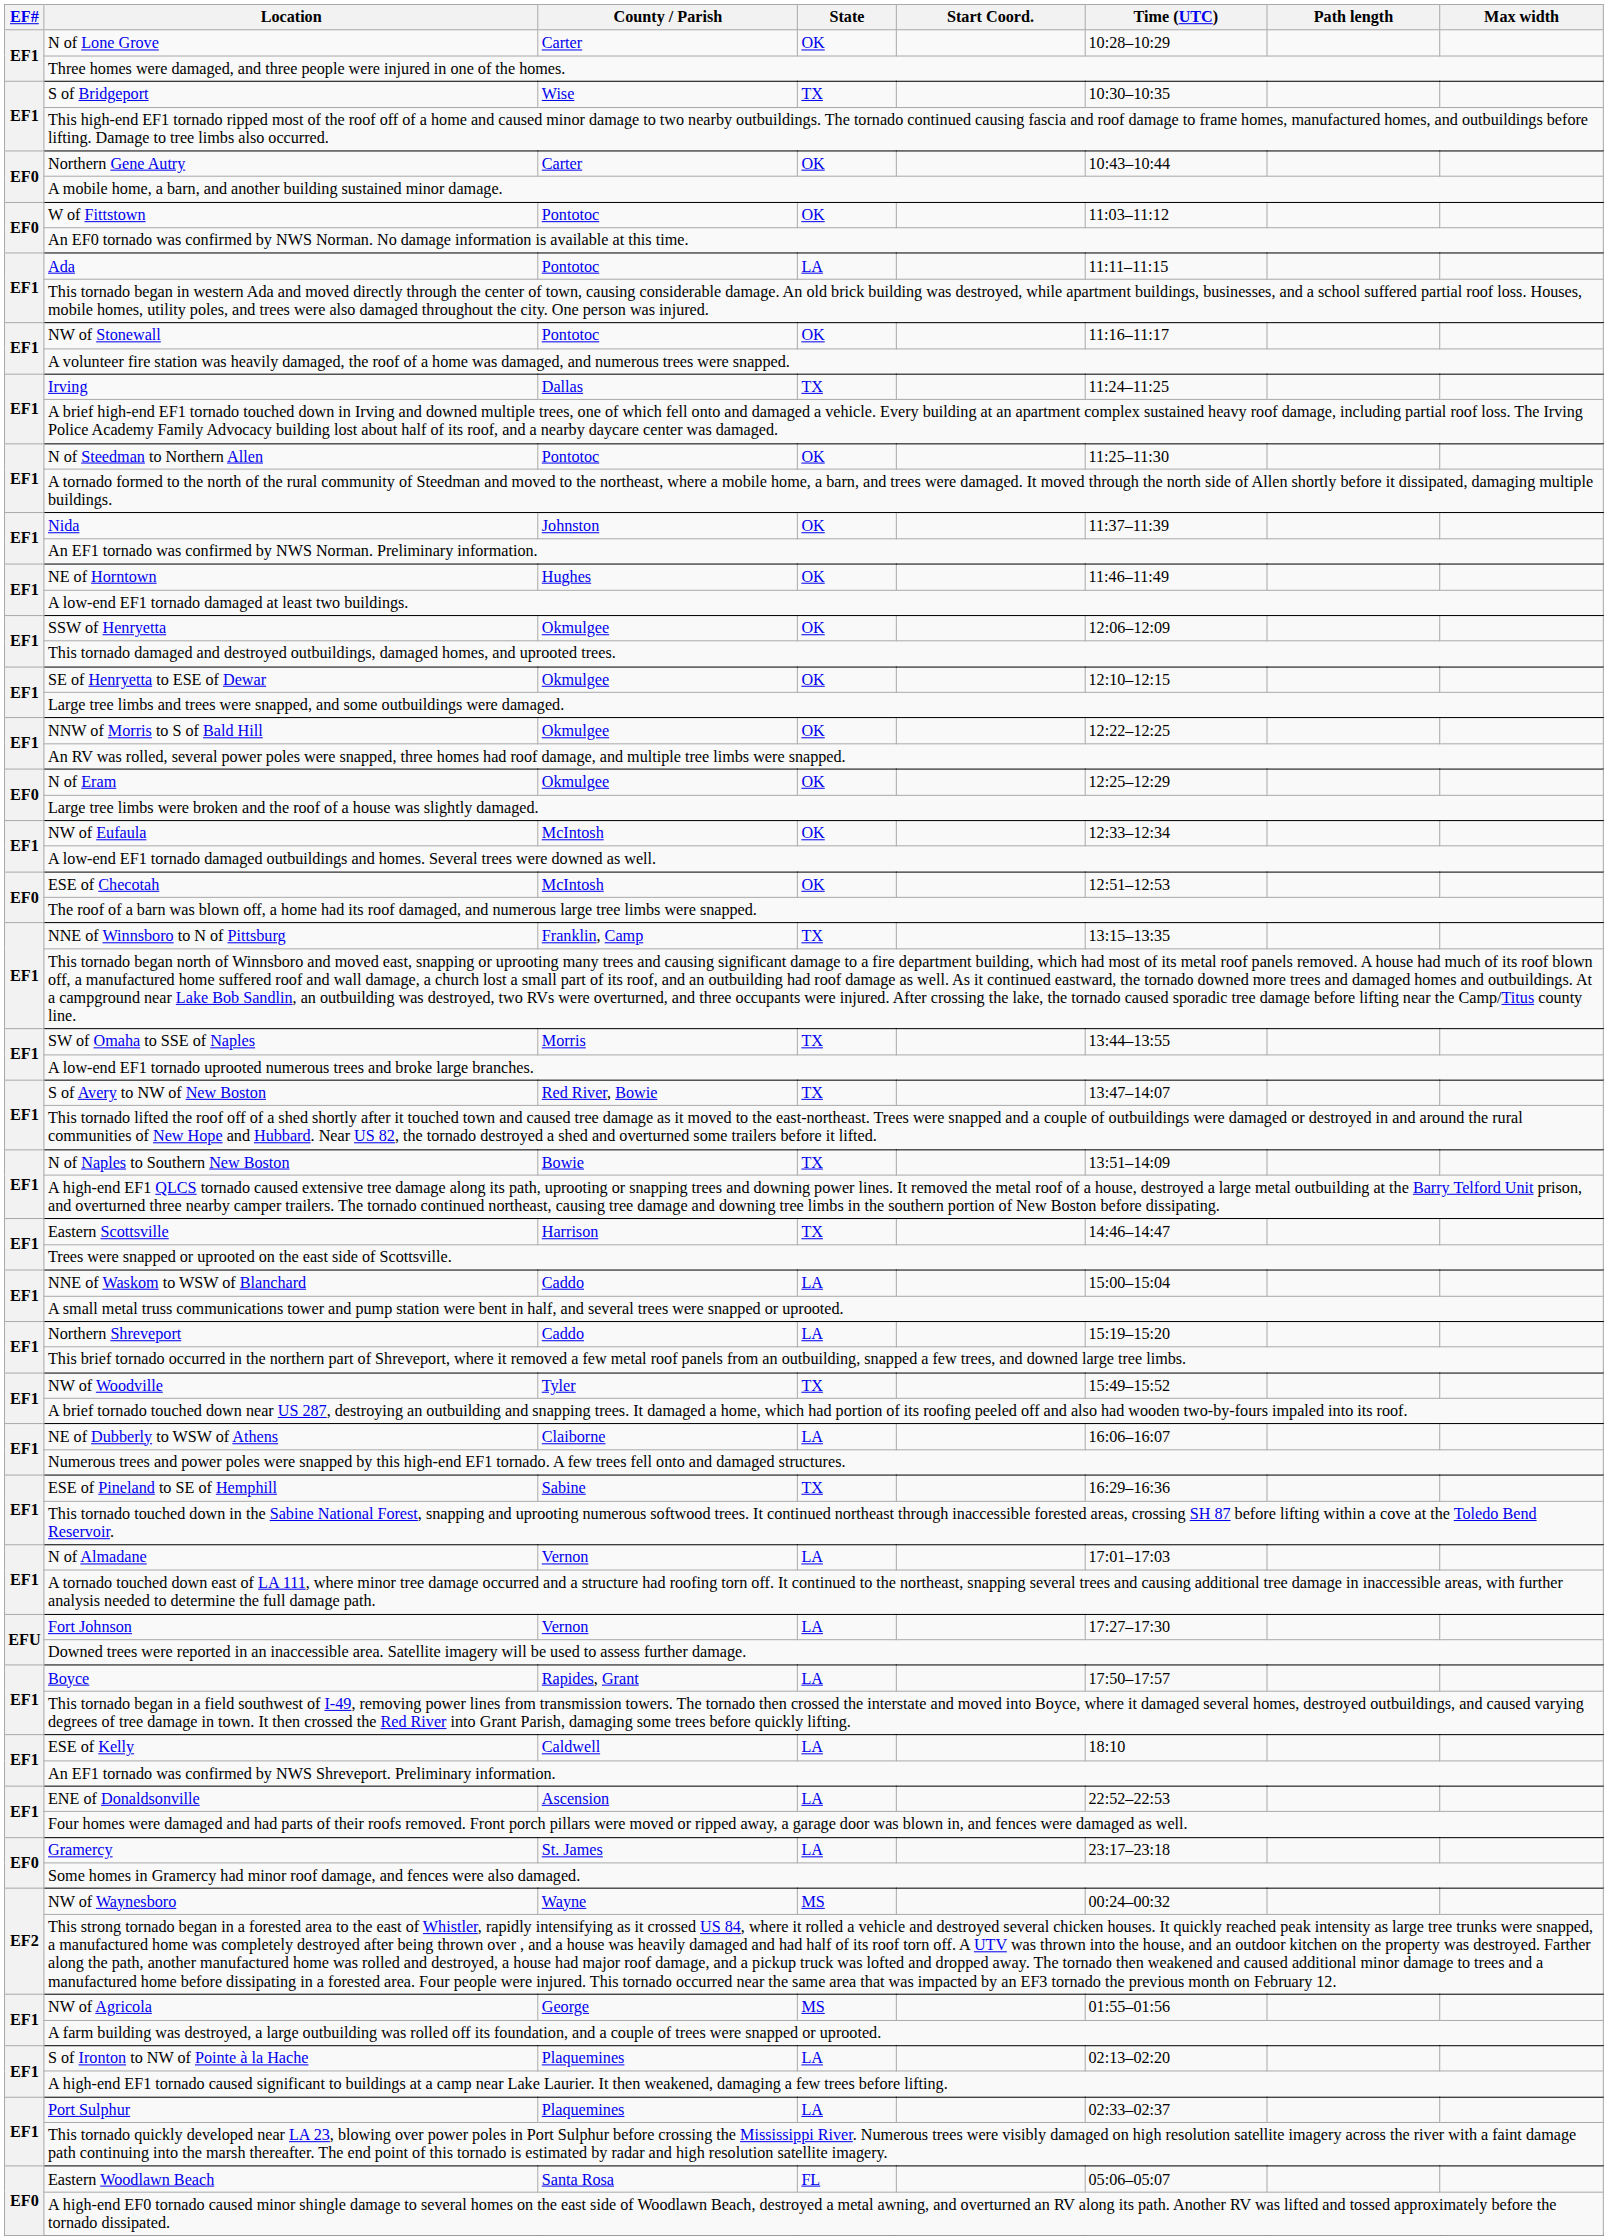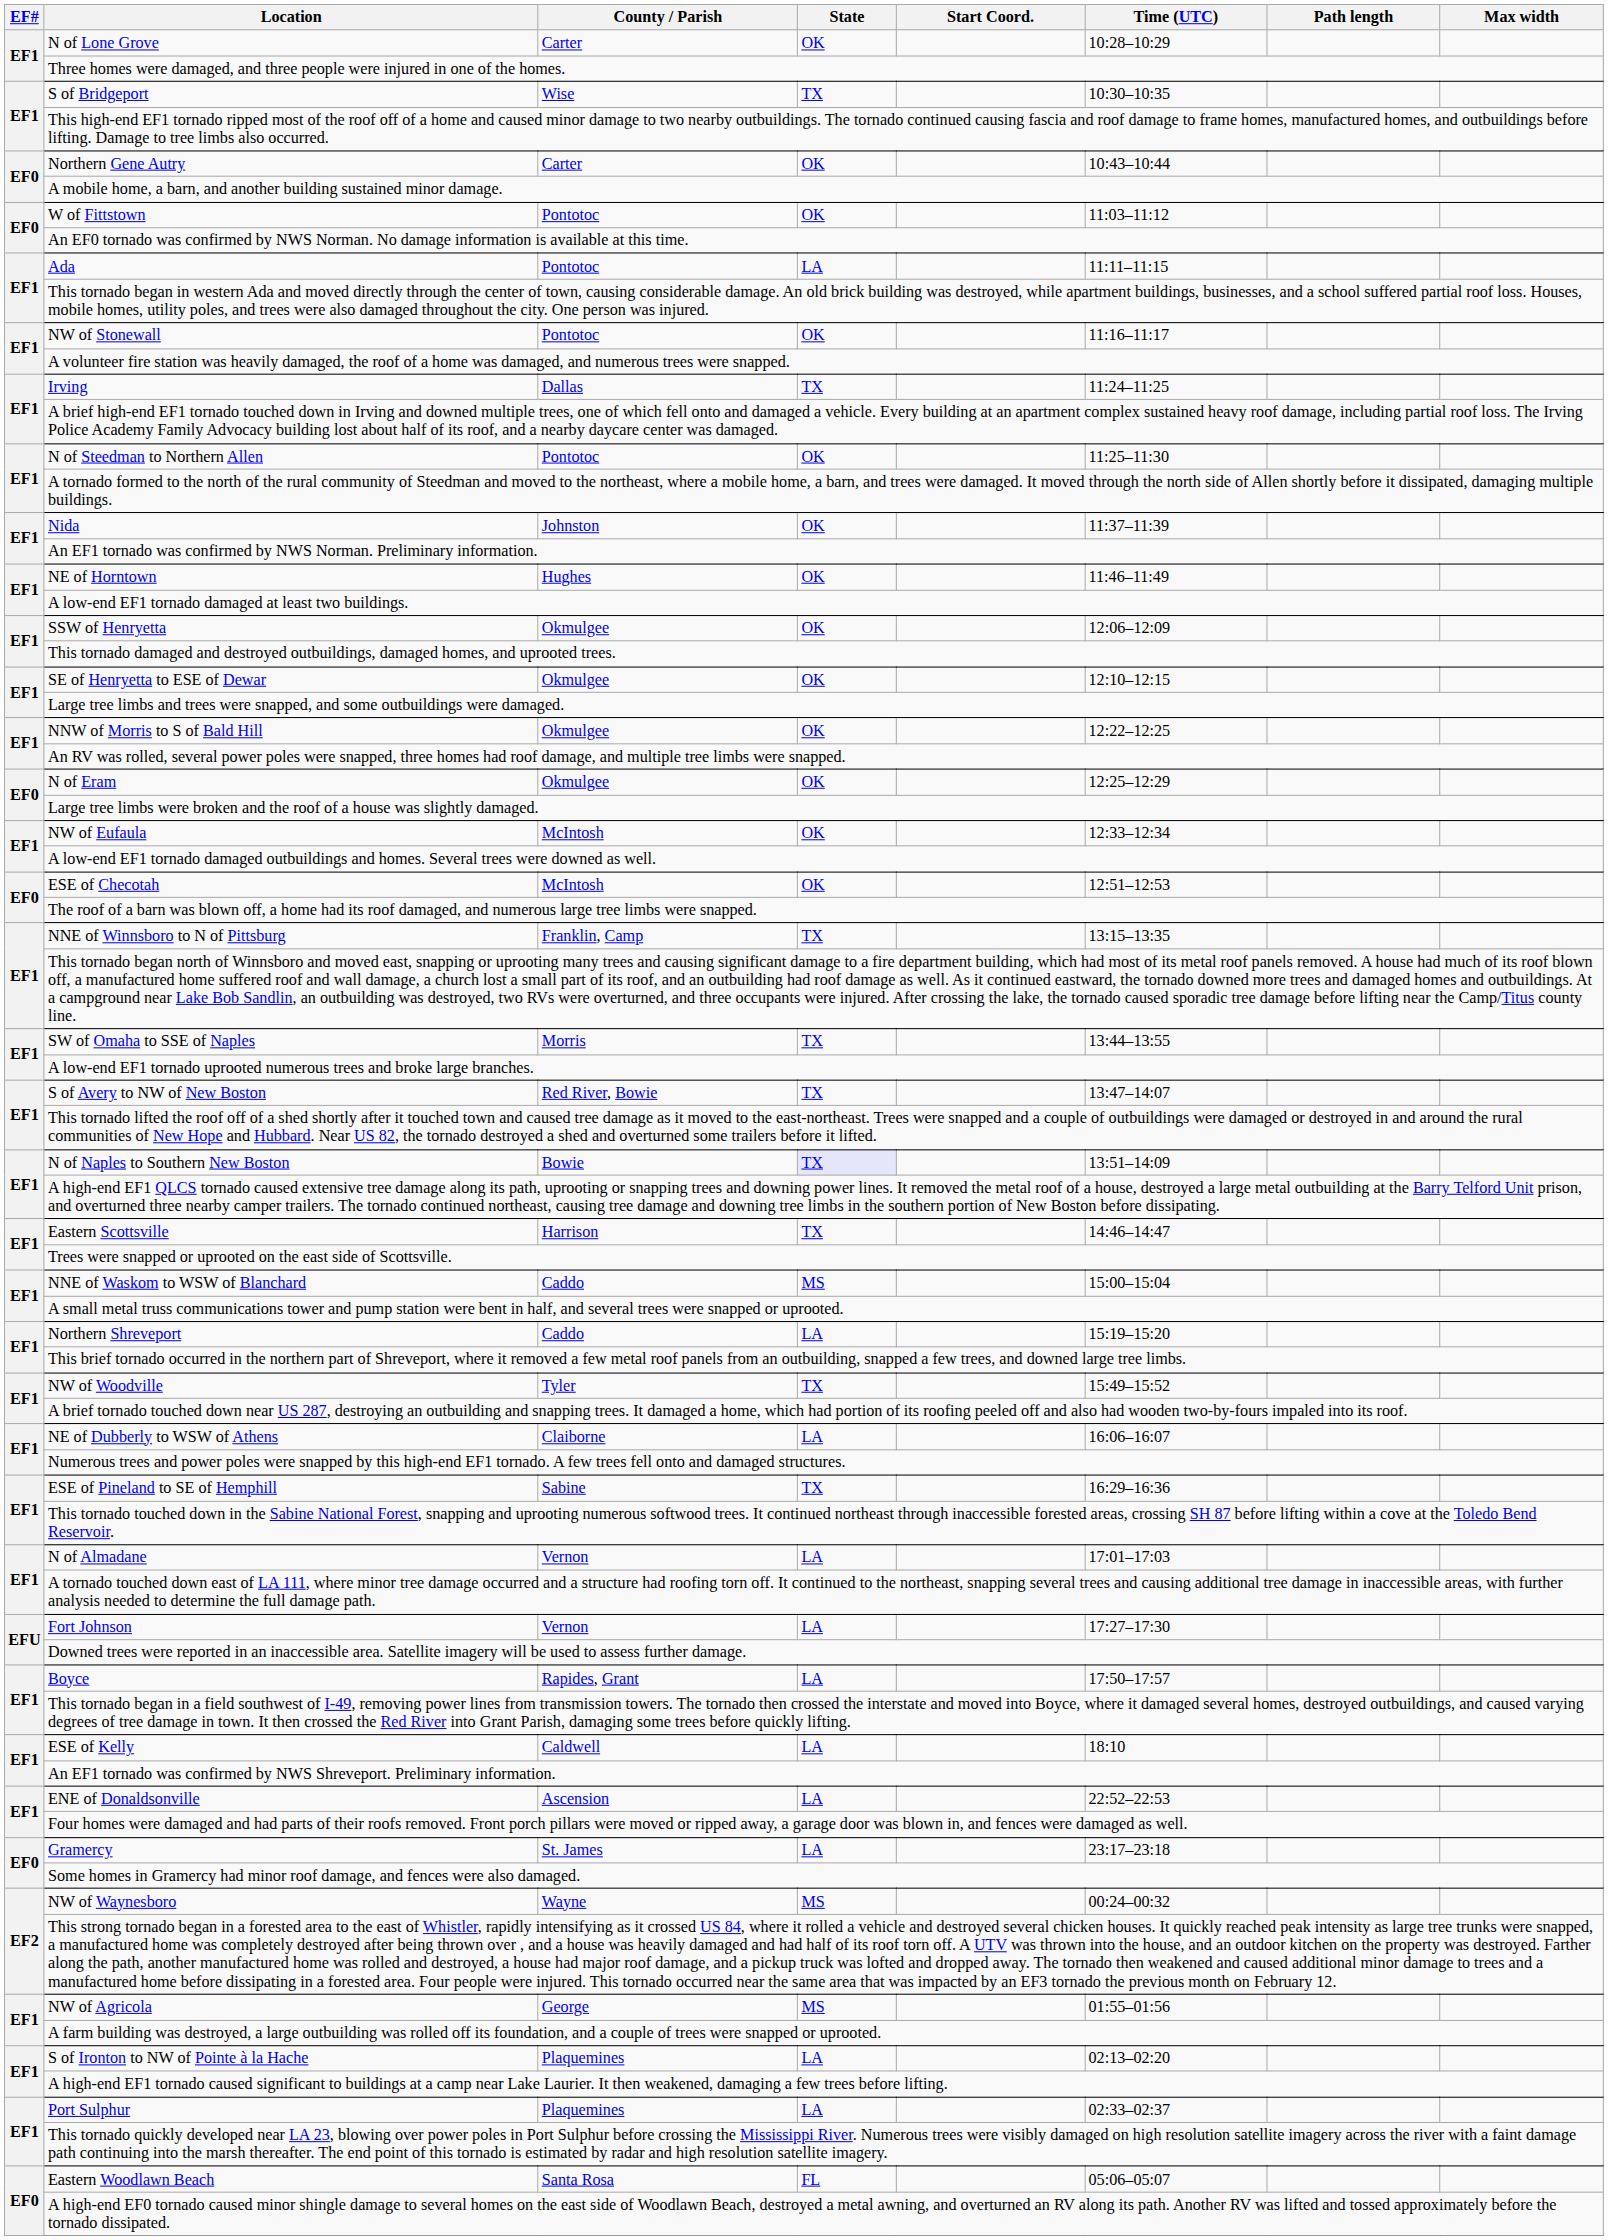(812, 1162) no background -> (812, 1162) lavender background
(812, 1282) LA -> (813, 1282) MS
